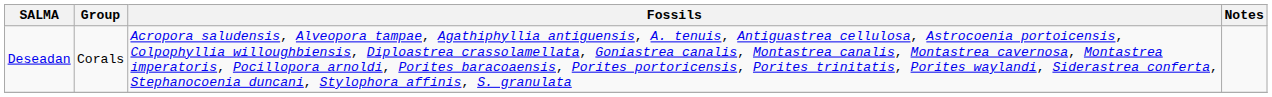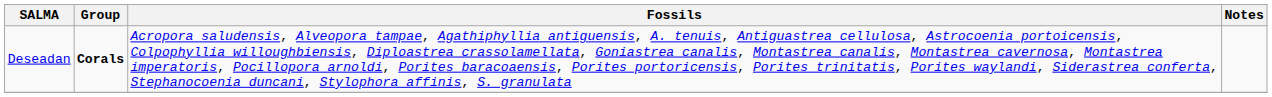(101, 59) normal -> (101, 59) bold
